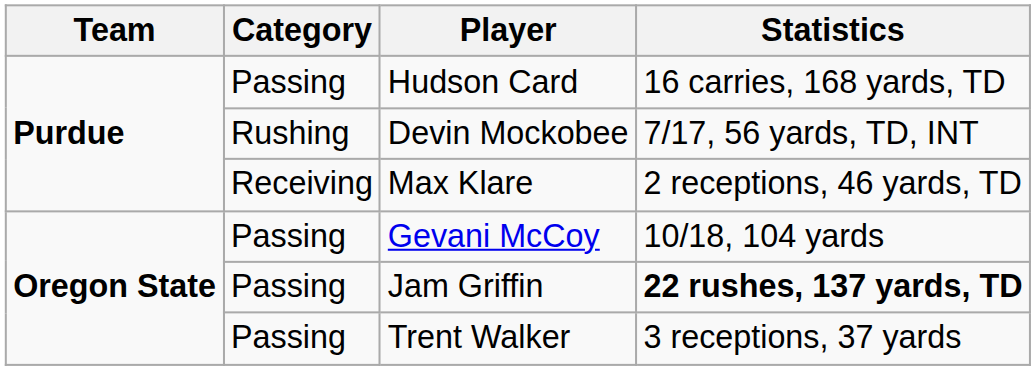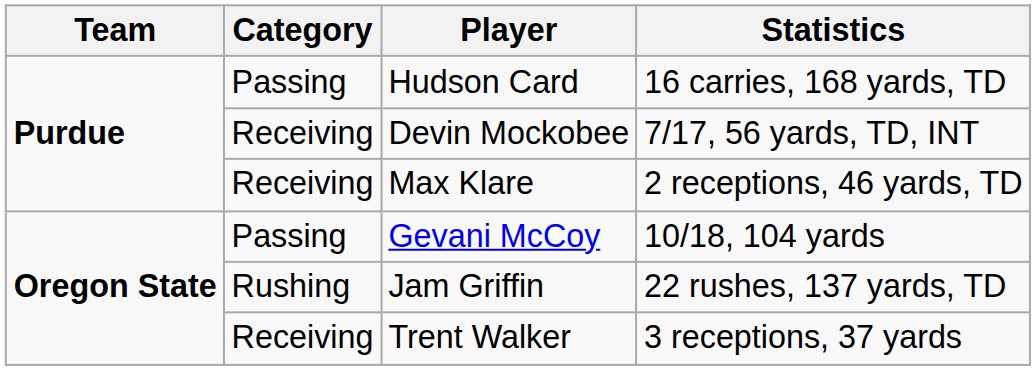(290, 132) Rushing -> (303, 132) Receiving
(288, 286) Passing -> (291, 286) Rushing
(833, 286) bold -> (825, 286) normal
(288, 337) Passing -> (303, 337) Receiving
